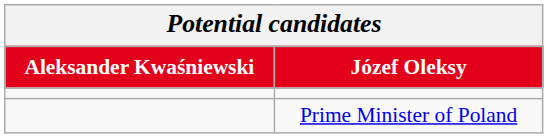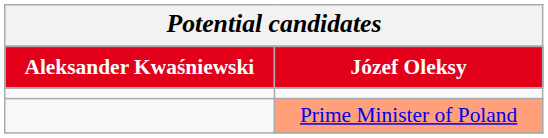(409, 115) no background -> (409, 115) lightsalmon background
